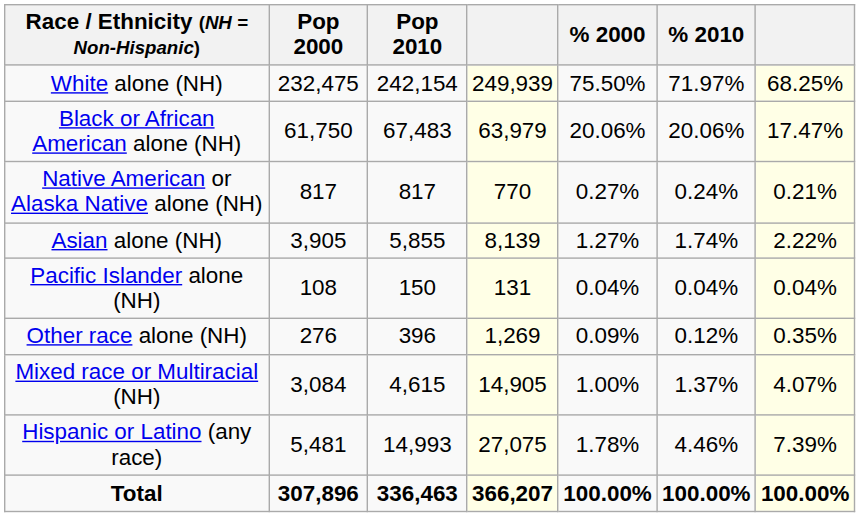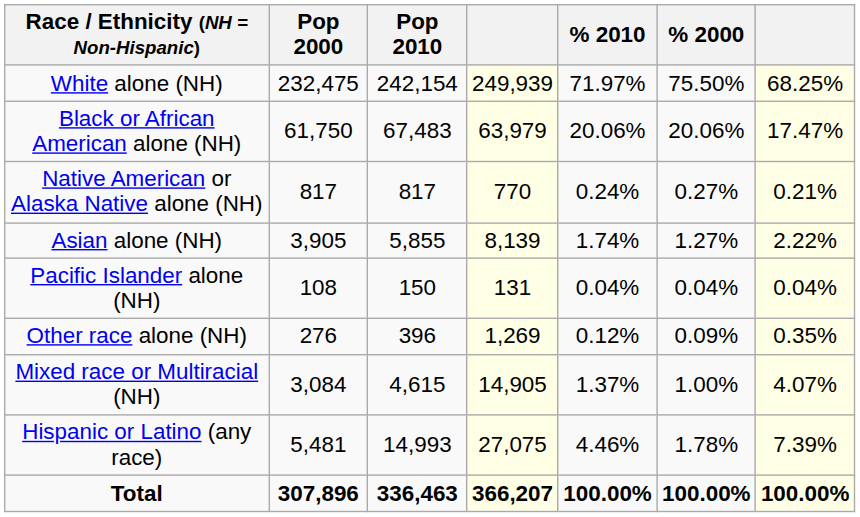columns swapped: (608, 34) <-> (706, 34)
